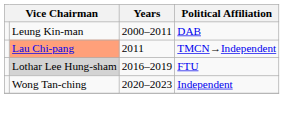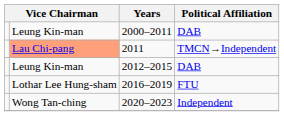+ row: (147, 66)
(64, 66) lightgrey background -> (64, 84) no background
